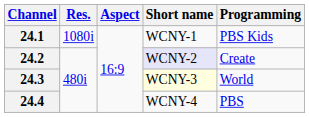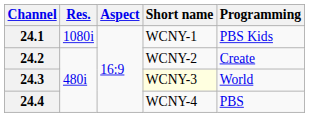(171, 58) lavender background -> (171, 58) no background
